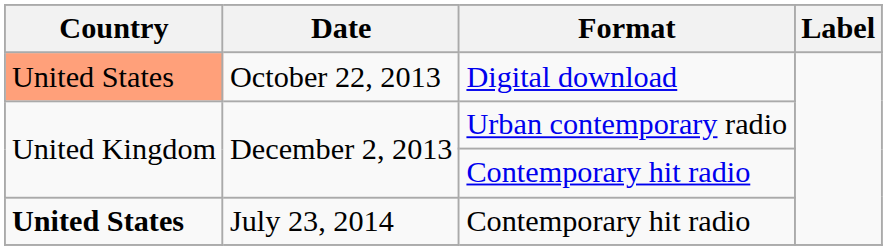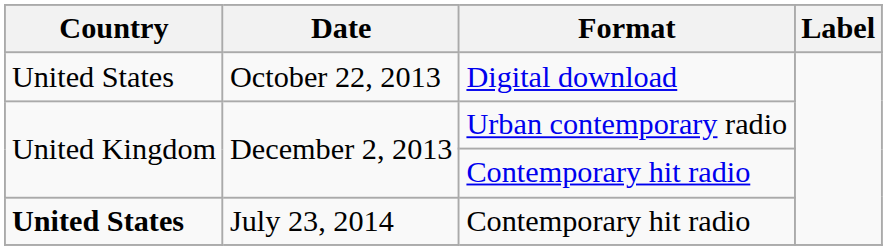(93, 76) lightsalmon background -> (93, 76) no background
